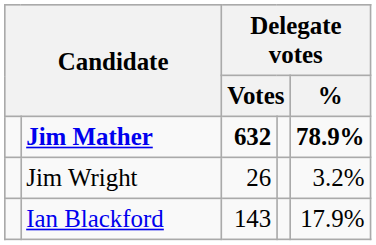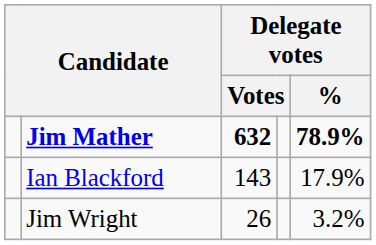rows swapped: (95, 219) <-> (82, 178)
